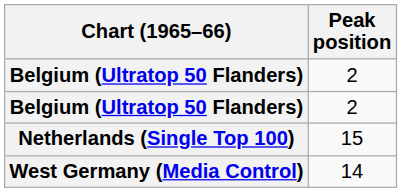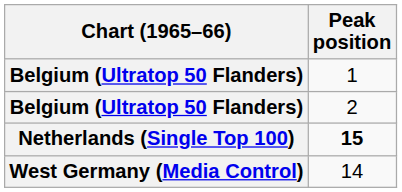(352, 75) 2 -> (352, 75) 1
(352, 139) normal -> (352, 139) bold
